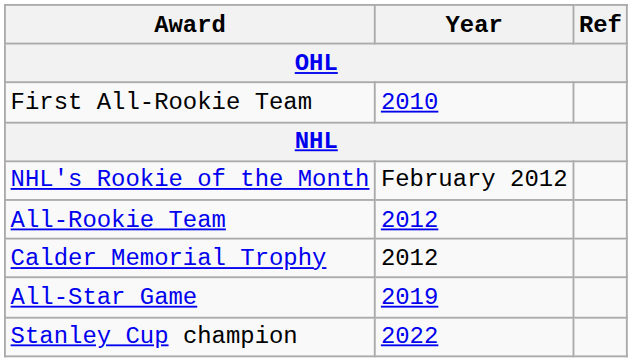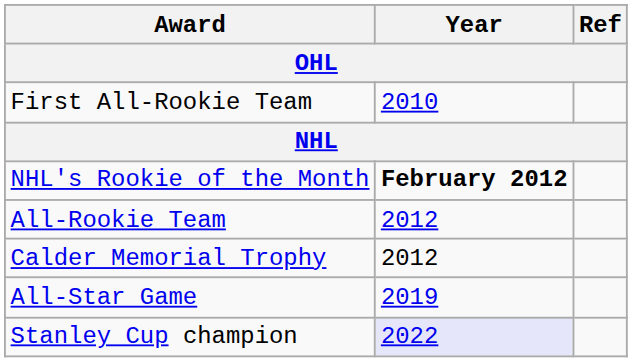(474, 180) normal -> (474, 180) bold
(410, 336) no background -> (410, 336) lavender background
